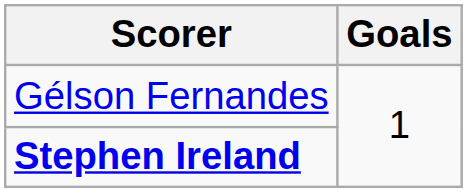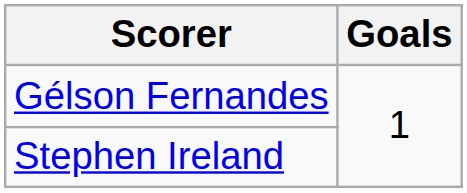(157, 156) bold -> (149, 156) normal
